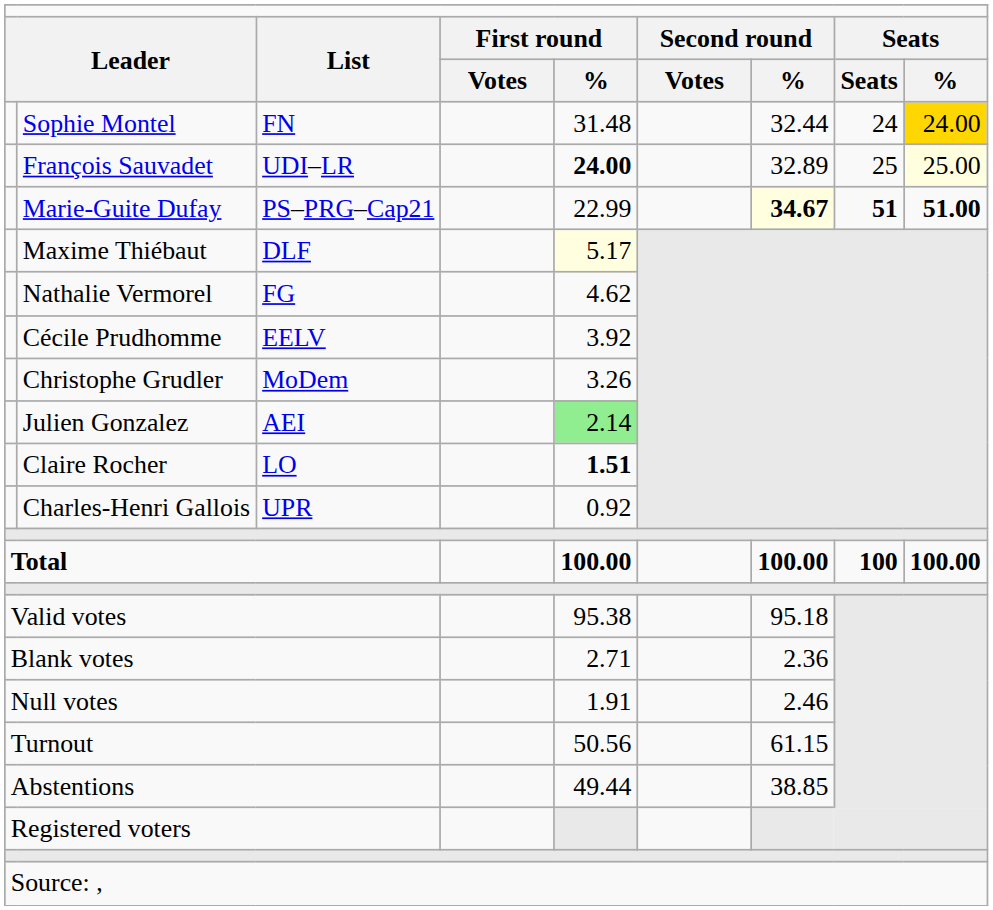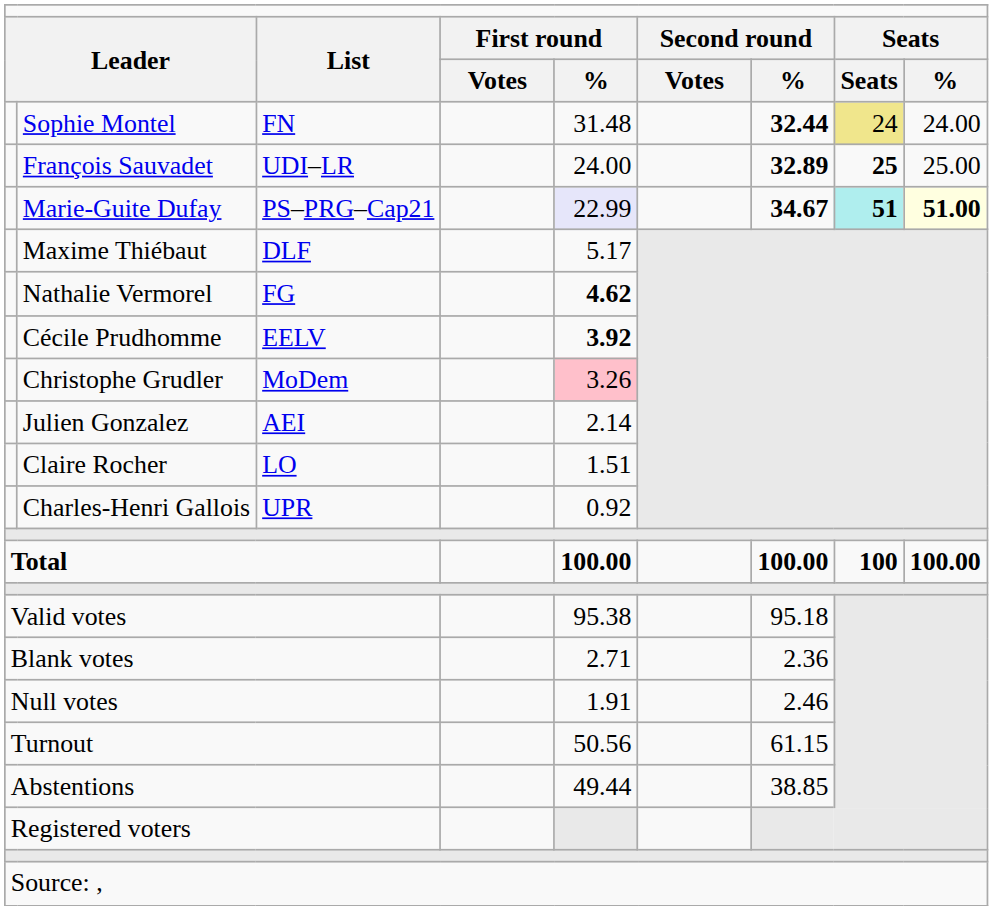(799, 123) normal -> (799, 123) bold
(885, 123) no background -> (885, 123) khaki background
(952, 123) gold background -> (952, 123) no background
(602, 165) bold -> (602, 165) normal
(799, 165) normal -> (799, 165) bold
(885, 165) normal -> (885, 165) bold
(952, 165) lightyellow background -> (952, 165) no background
(602, 208) no background -> (602, 208) lavender background
(799, 208) lightyellow background -> (799, 208) no background
(885, 208) no background -> (885, 208) paleturquoise background
(952, 208) no background -> (952, 208) lightyellow background
(609, 251) lightyellow background -> (609, 251) no background
(609, 293) normal -> (609, 293) bold
(609, 336) normal -> (609, 336) bold
(609, 378) no background -> (609, 378) pink background
(609, 421) lightgreen background -> (609, 421) no background
(609, 464) bold -> (609, 464) normal
